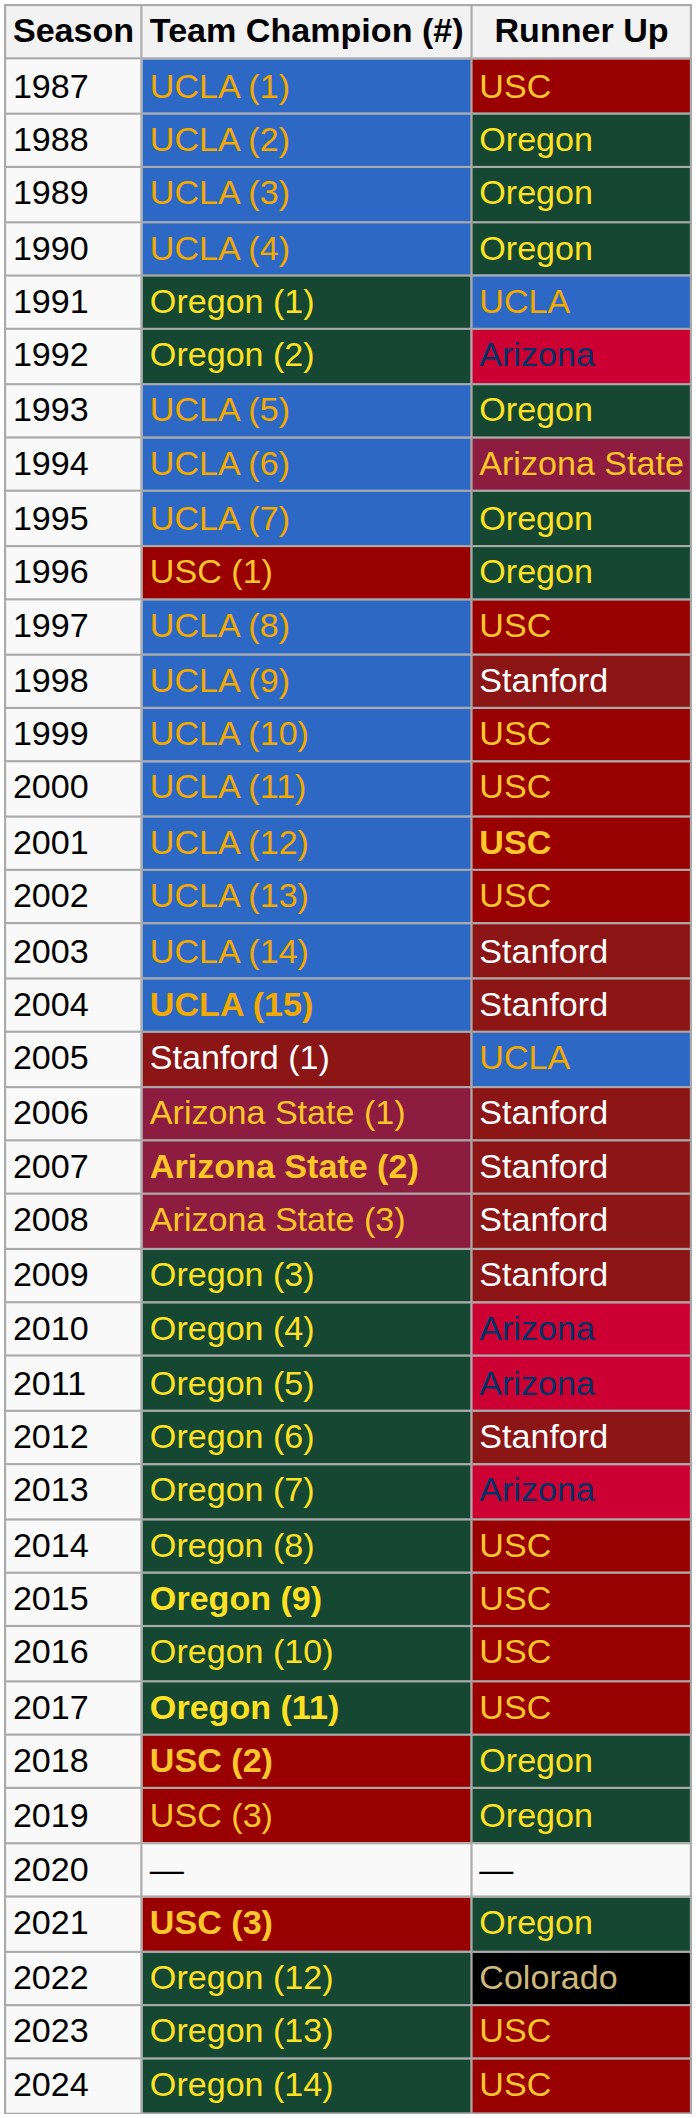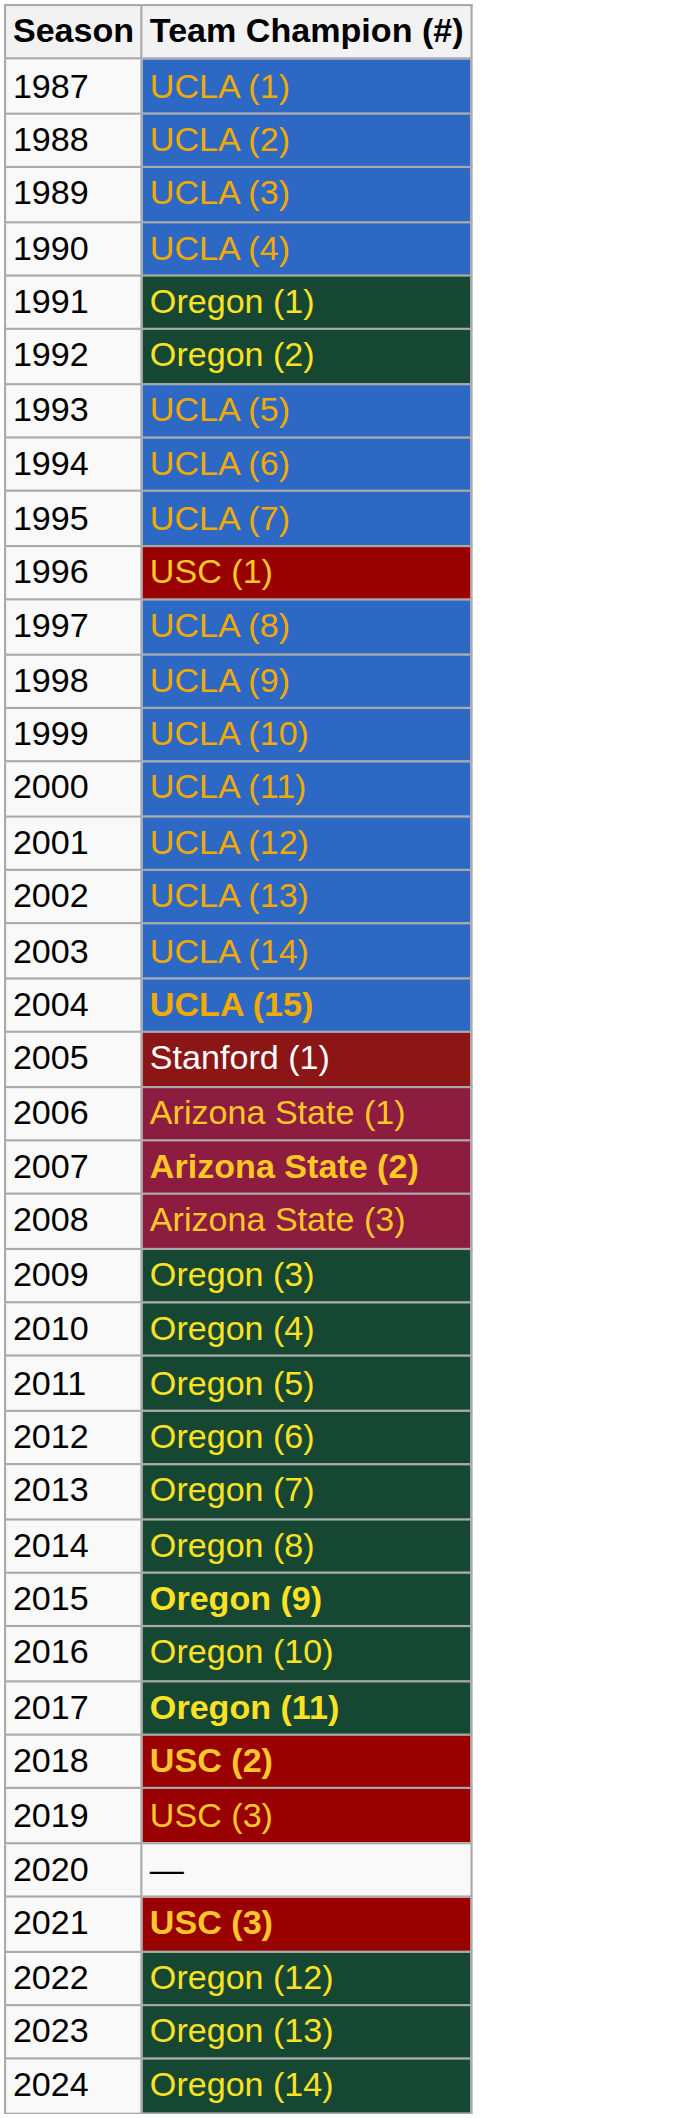- column: (582, 31)
